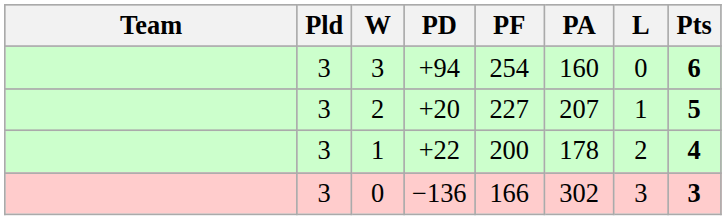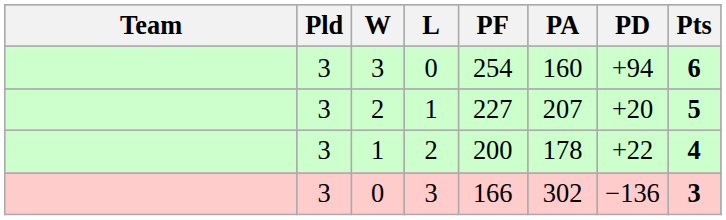columns swapped: (641, 25) <-> (439, 25)
